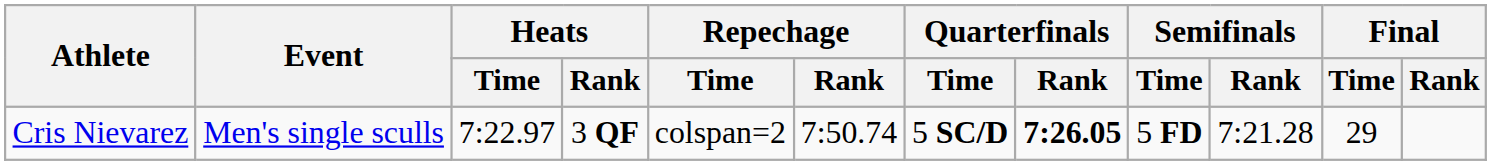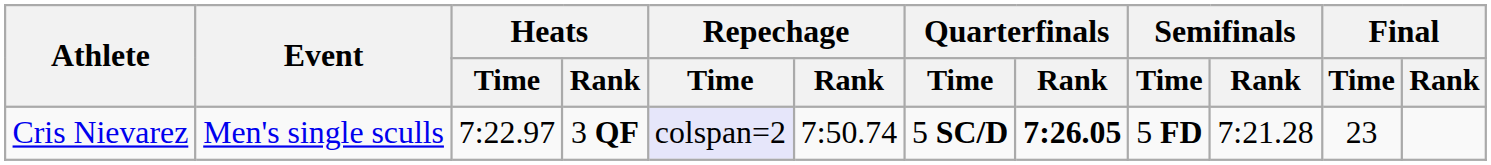(720, 133) no background -> (720, 133) lavender background
(1362, 133) 29 -> (1362, 133) 23
